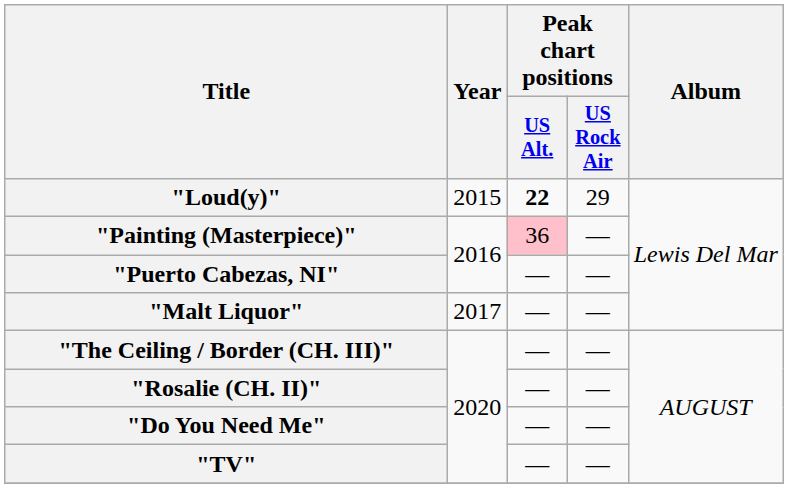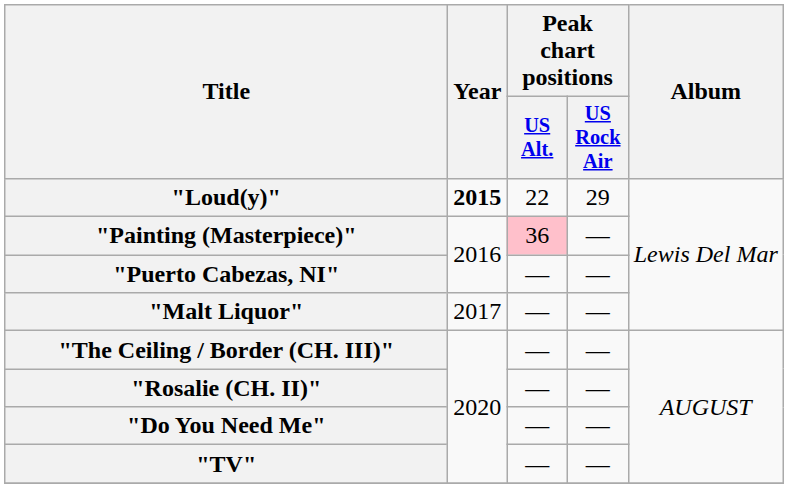(477, 197) normal -> (477, 197) bold
(537, 197) bold -> (537, 197) normal
